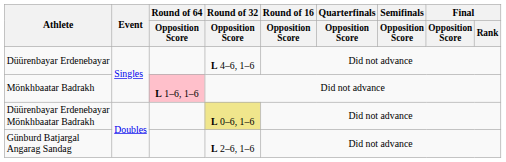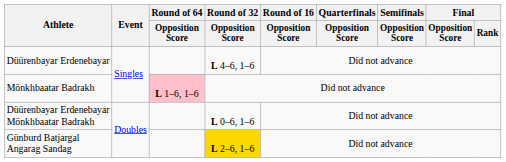(233, 122) khaki background -> (233, 122) no background
(233, 149) no background -> (233, 149) gold background
